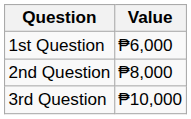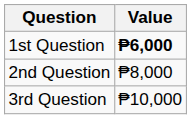(145, 45) normal -> (145, 45) bold
